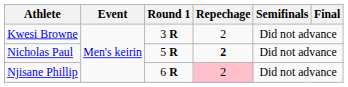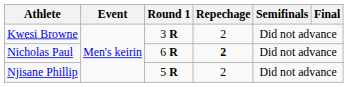(169, 53) 5 R -> (169, 53) 6 R
(169, 73) 6 R -> (169, 73) 5 R
(223, 73) pink background -> (223, 73) no background
